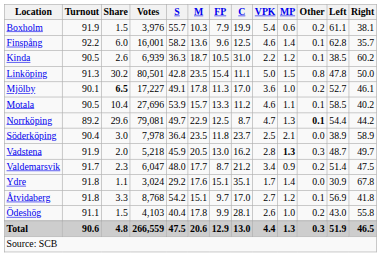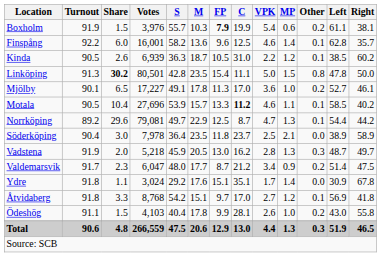(223, 27) normal -> (223, 27) bold
(119, 74) normal -> (119, 74) bold
(122, 89) bold -> (122, 89) normal
(242, 105) normal -> (242, 105) bold
(318, 120) bold -> (318, 120) normal
(289, 151) bold -> (289, 151) normal
